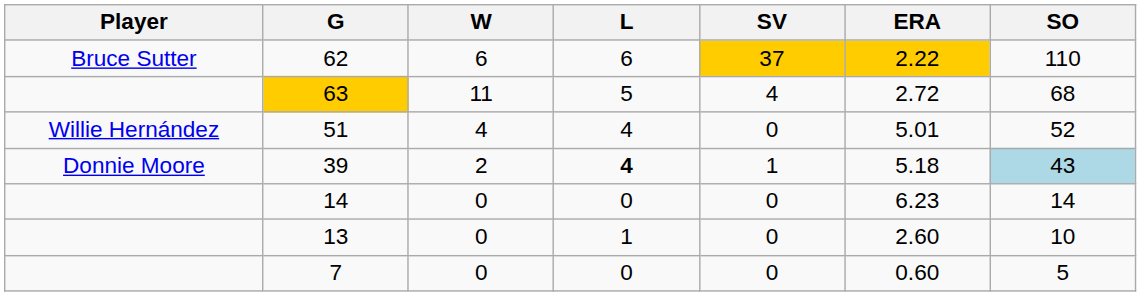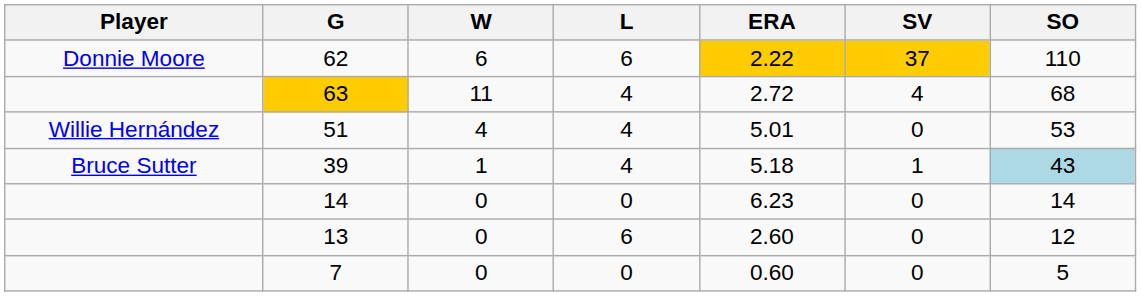columns swapped: (772, 22) <-> (917, 22)
(134, 58) Bruce Sutter -> (134, 58) Donnie Moore
(627, 93) 5 -> (627, 93) 4
(1063, 129) 52 -> (1063, 129) 53
(134, 165) Donnie Moore -> (134, 165) Bruce Sutter
(481, 165) 2 -> (481, 165) 1
(627, 165) bold -> (627, 165) normal
(627, 237) 1 -> (627, 237) 6
(1063, 237) 10 -> (1063, 237) 12
